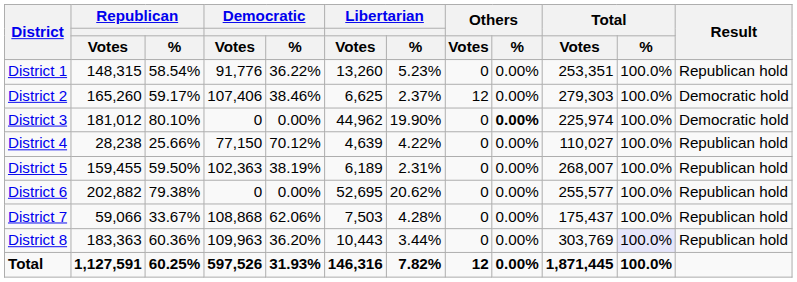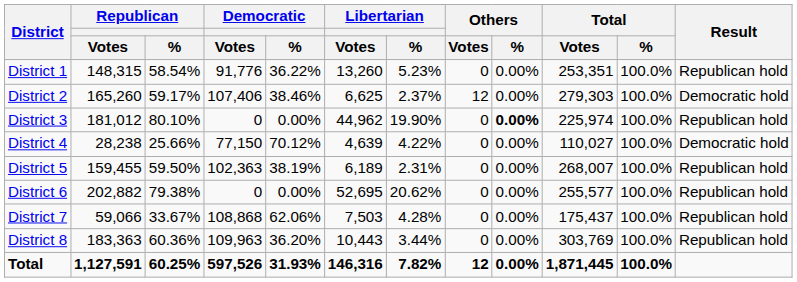(734, 119) Democratic hold -> (733, 119) Republican hold
(733, 144) Republican hold -> (734, 144) Democratic hold
(646, 240) lavender background -> (646, 240) no background
